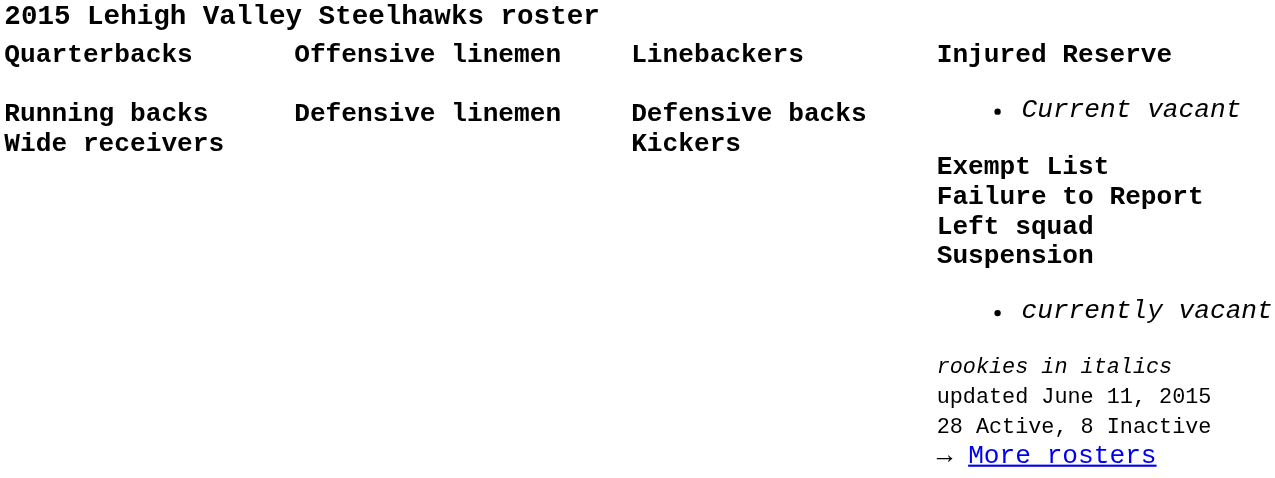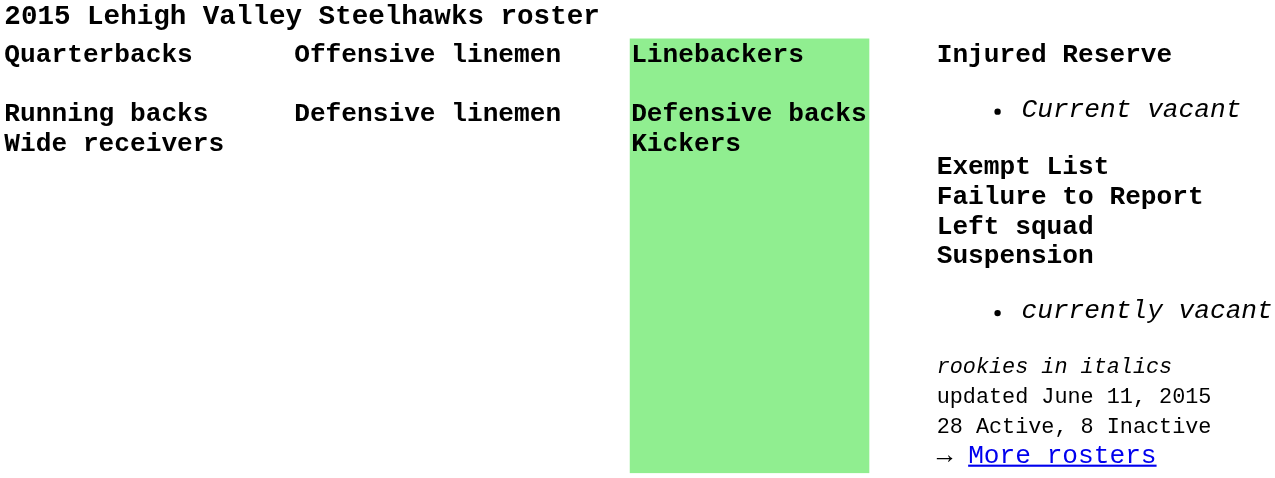(749, 100) no background -> (749, 100) lightgreen background
